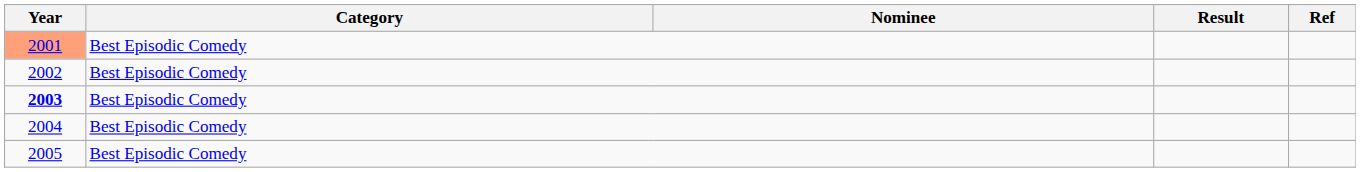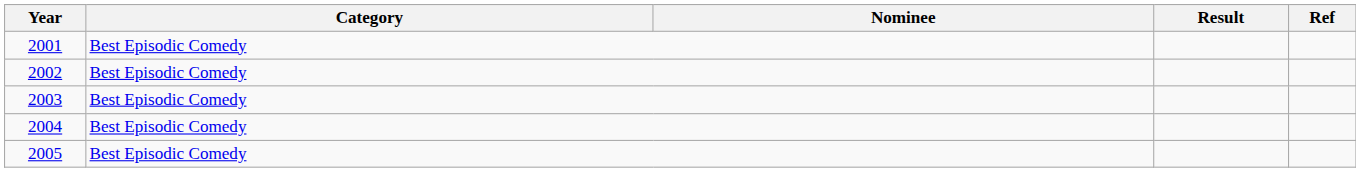(45, 45) lightsalmon background -> (45, 45) no background
(45, 99) bold -> (45, 99) normal
